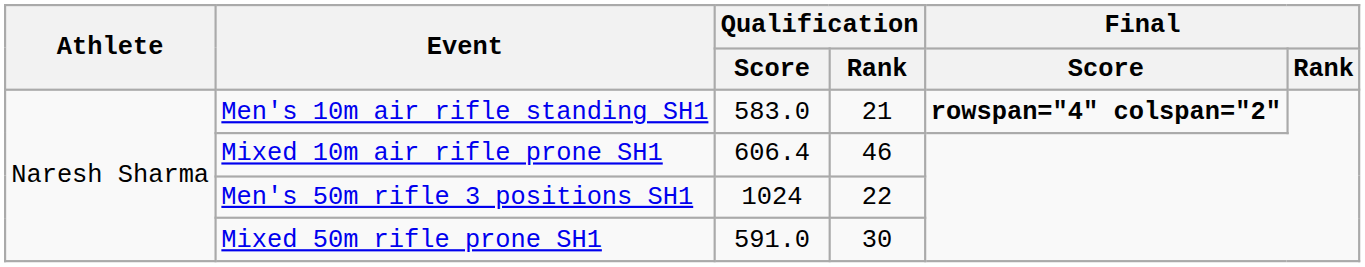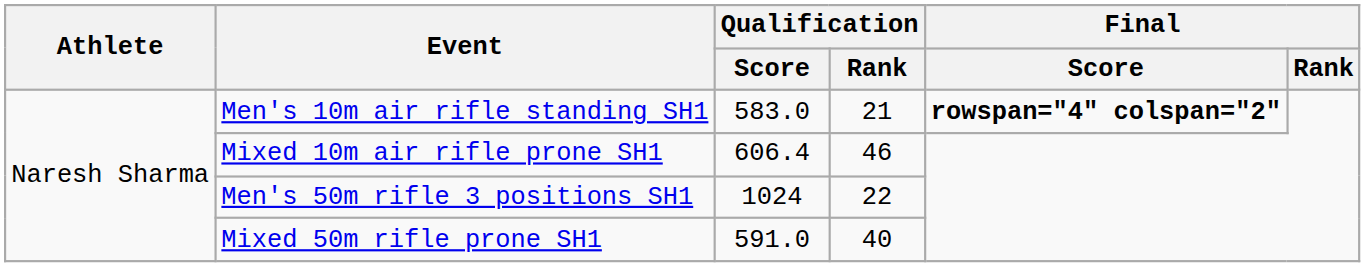(877, 239) 30 -> (877, 239) 40
